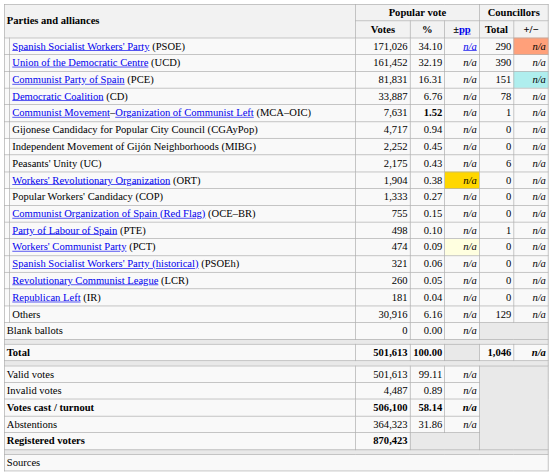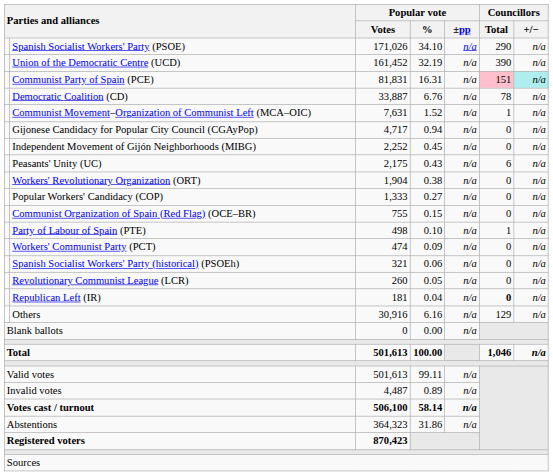(539, 46) lightsalmon background -> (539, 46) no background
(503, 79) no background -> (503, 79) pink background
(433, 113) bold -> (433, 113) normal
(470, 180) gold background -> (470, 180) no background
(470, 247) lightyellow background -> (470, 247) no background
(509, 297) normal -> (509, 297) bold
